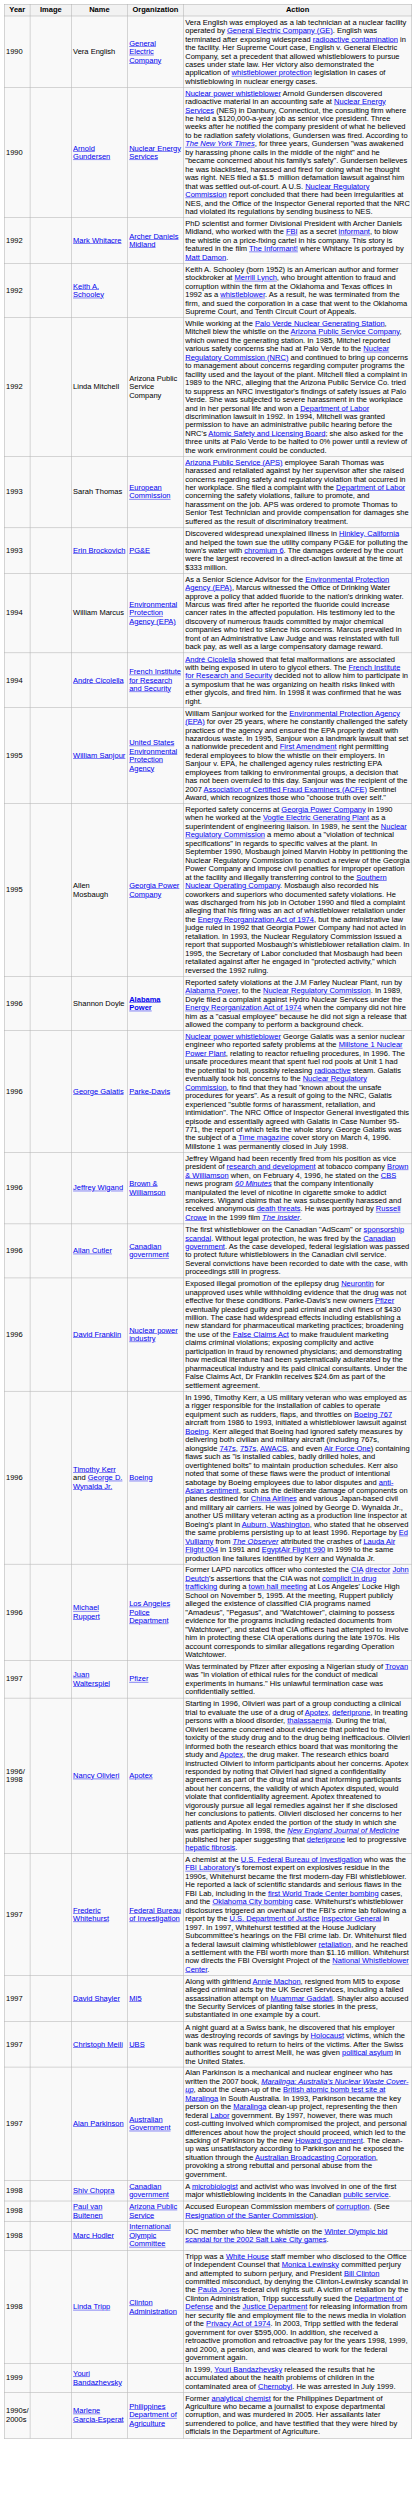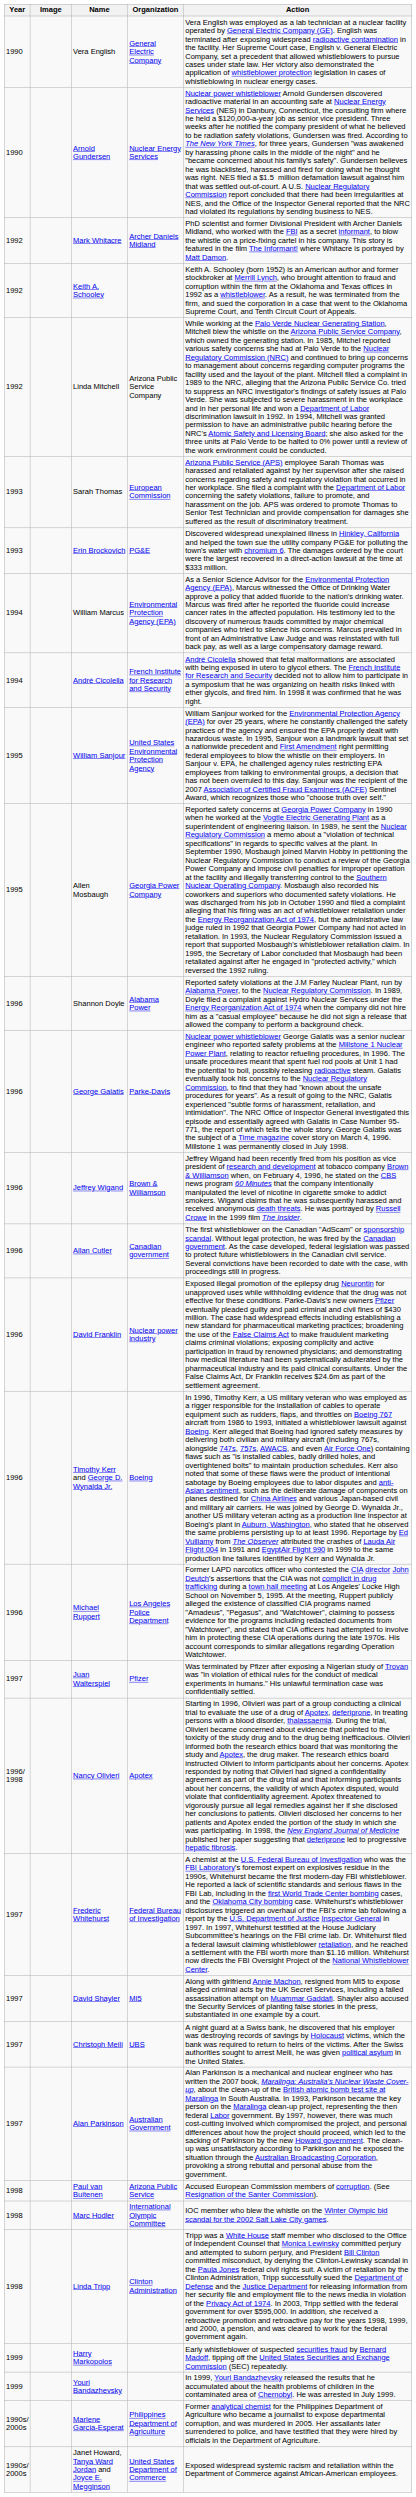(145, 1003) bold -> (144, 1003) normal
- row: (94, 2190)
+ row: (93, 2357)
+ row: (97, 2469)
